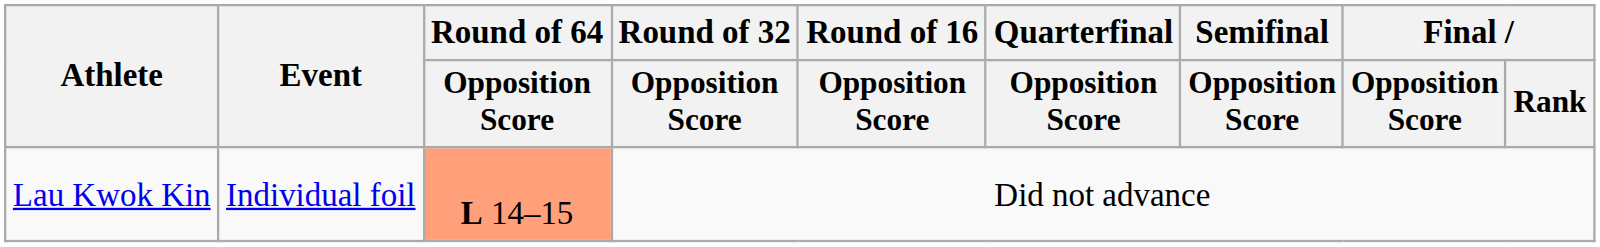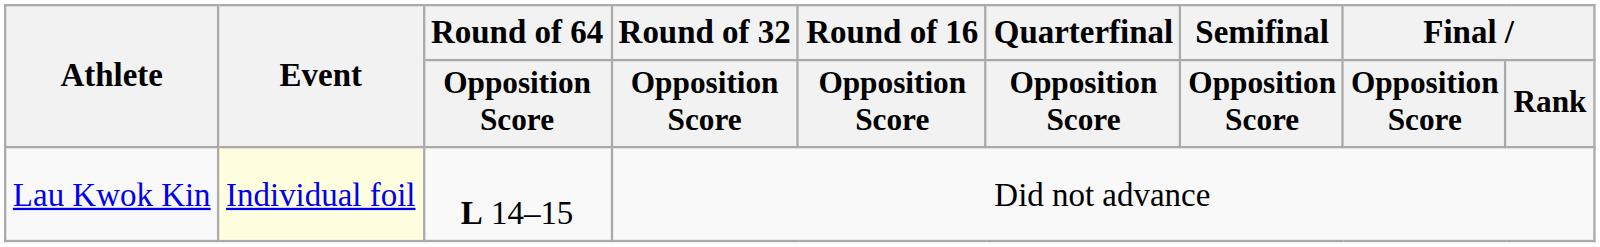(321, 194) no background -> (321, 194) lightyellow background
(517, 213) lightsalmon background -> (517, 213) no background
